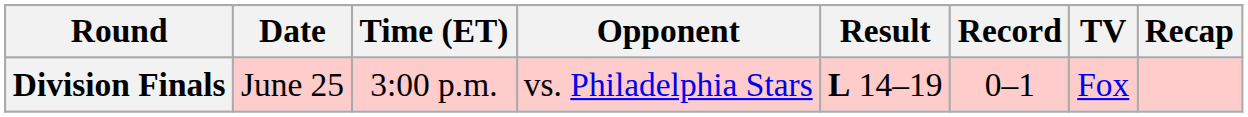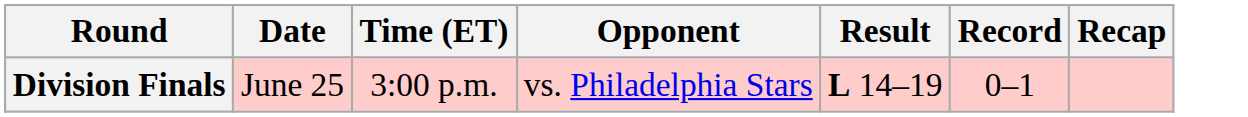- column: (1103, 31)
